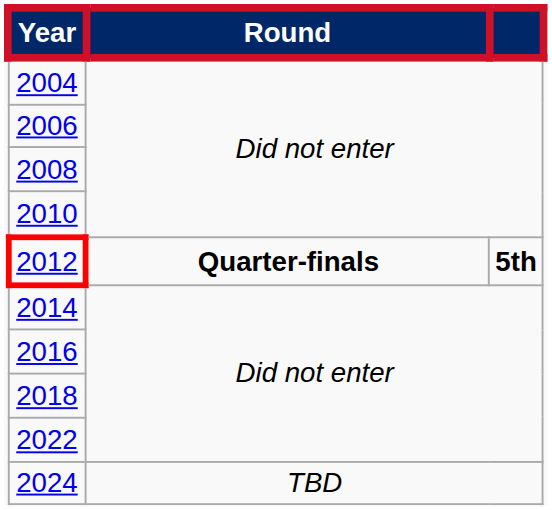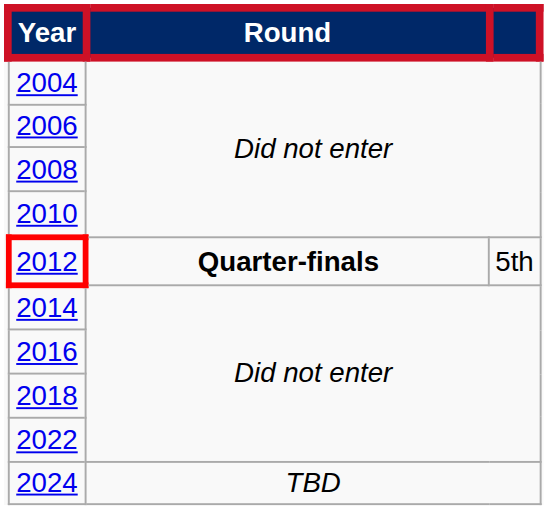(516, 261) bold -> (515, 261) normal
